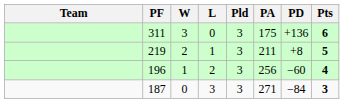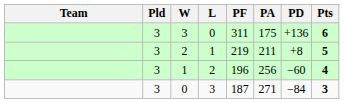columns swapped: (240, 13) <-> (157, 13)
